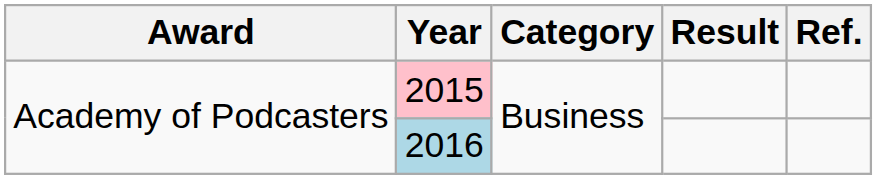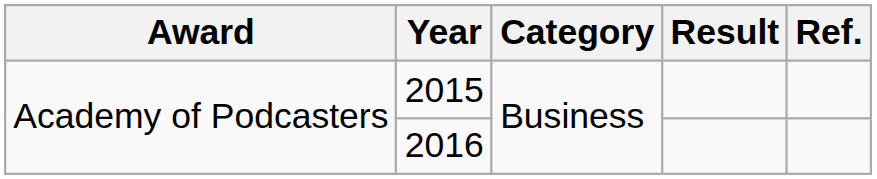(444, 88) pink background -> (444, 88) no background
(444, 145) lightblue background -> (444, 145) no background
